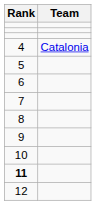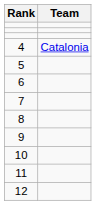(21, 173) bold -> (21, 173) normal
